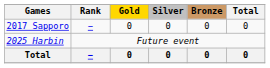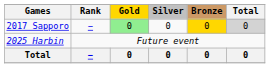(129, 26) no background -> (129, 26) lightgreen background
(207, 26) no background -> (207, 26) gold background
(246, 26) no background -> (246, 26) lightgrey background
